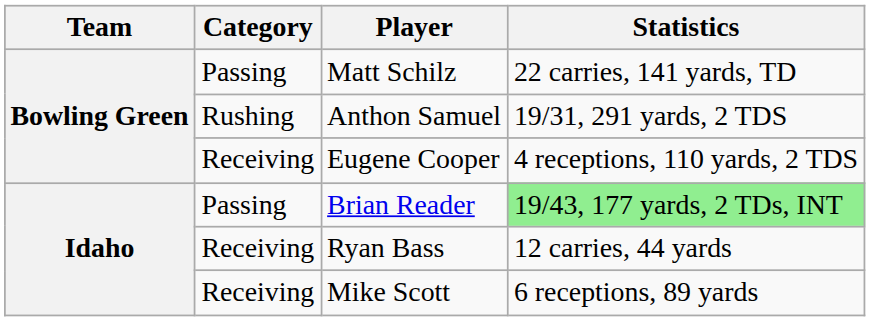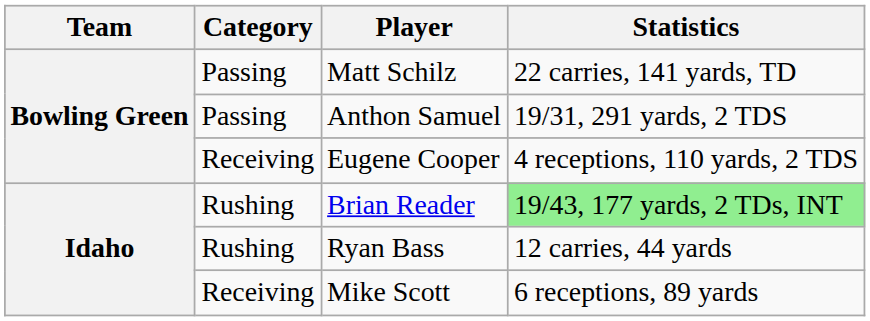(248, 115) Rushing -> (244, 115) Passing
(244, 204) Passing -> (248, 204) Rushing
(258, 248) Receiving -> (248, 248) Rushing
